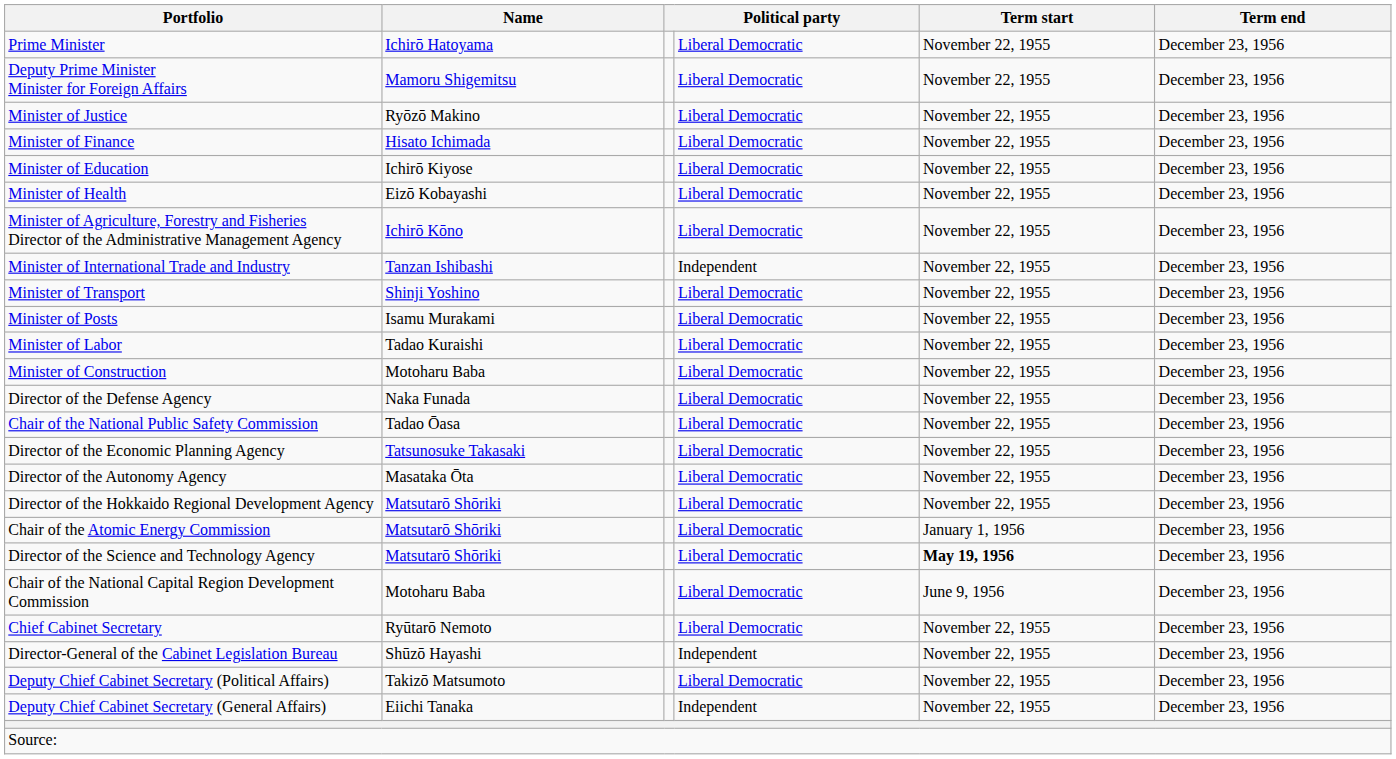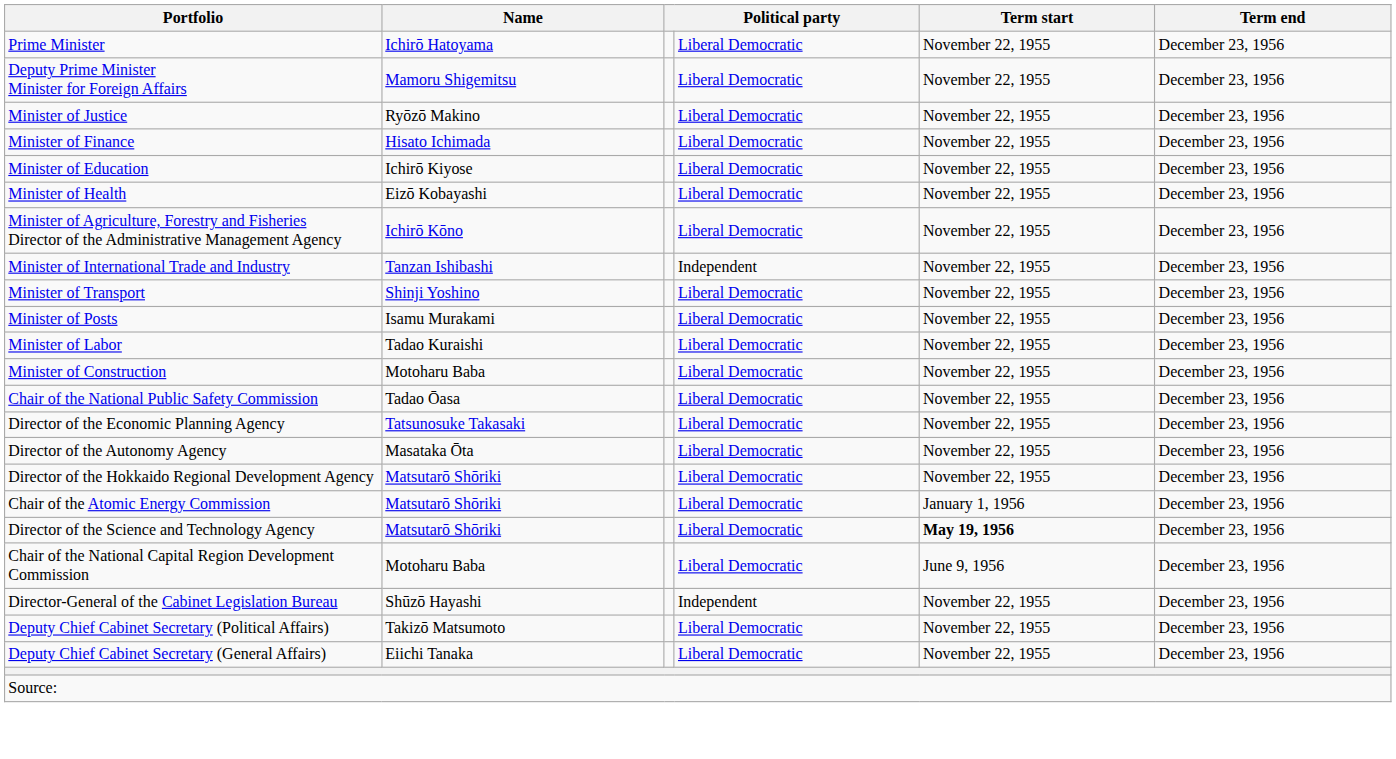- row: (110, 398)
- row: (85, 628)
(717, 707) Independent -> (740, 654) Liberal Democratic
